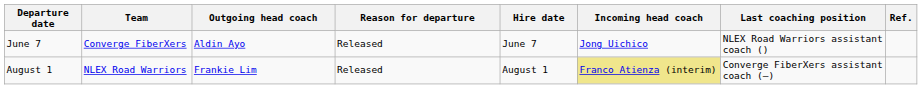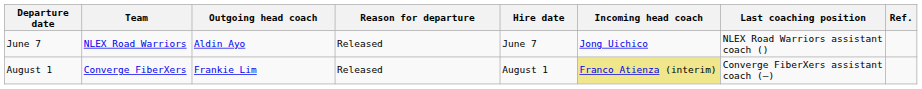(135, 44) Converge FiberXers -> (135, 44) NLEX Road Warriors
(135, 70) NLEX Road Warriors -> (135, 70) Converge FiberXers
